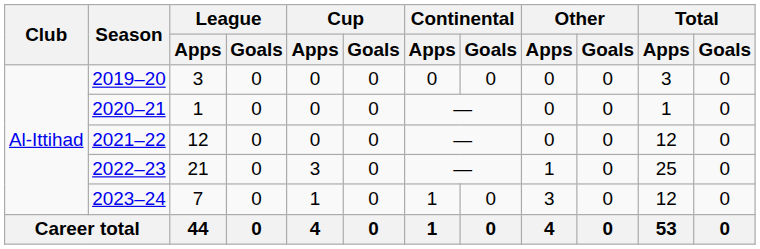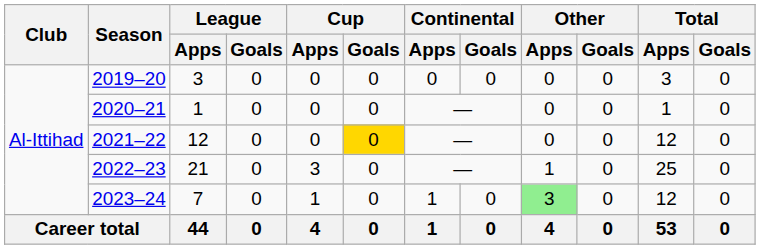(374, 139) no background -> (374, 139) gold background
(549, 199) no background -> (549, 199) lightgreen background
